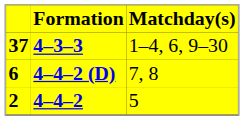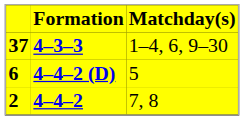(144, 73) 7, 8 -> (134, 73) 5
(134, 100) 5 -> (144, 100) 7, 8
